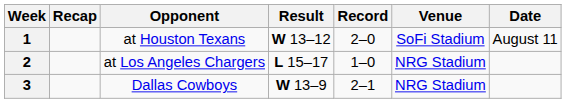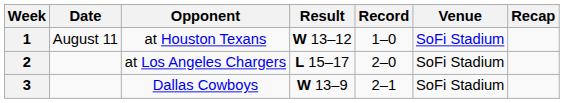columns swapped: (525, 16) <-> (75, 16)
(363, 39) 2–0 -> (384, 39) 1–0
(363, 62) 1–0 -> (384, 62) 2–0
(440, 62) NRG Stadium -> (460, 62) SoFi Stadium
(440, 86) NRG Stadium -> (460, 86) SoFi Stadium
